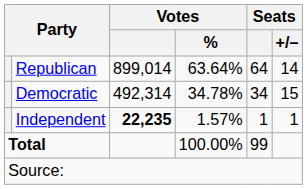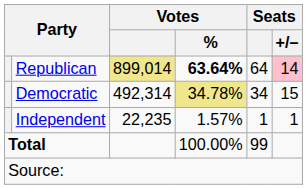(142, 68) no background -> (142, 68) khaki background
(215, 68) normal -> (215, 68) bold
(289, 68) no background -> (289, 68) pink background
(215, 94) no background -> (215, 94) khaki background
(147, 119) bold -> (147, 119) normal
